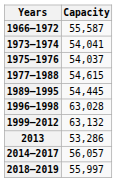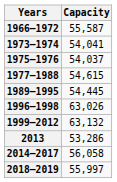(87, 107) 63,028 -> (87, 107) 63,026
(87, 154) 56,057 -> (87, 154) 56,058
